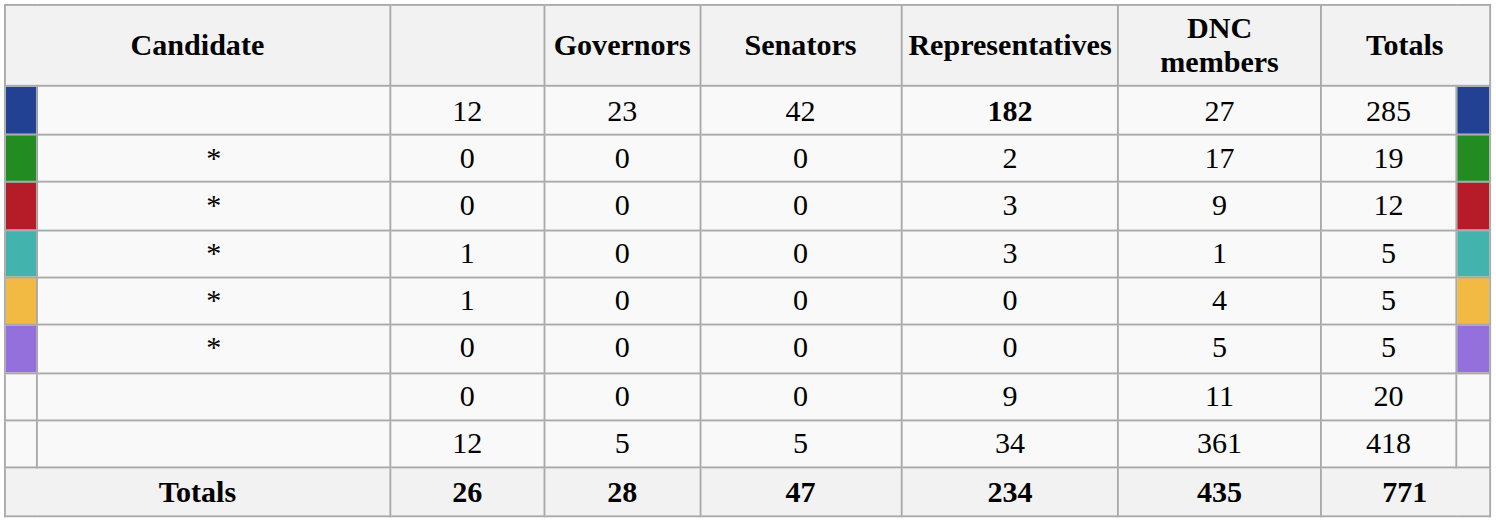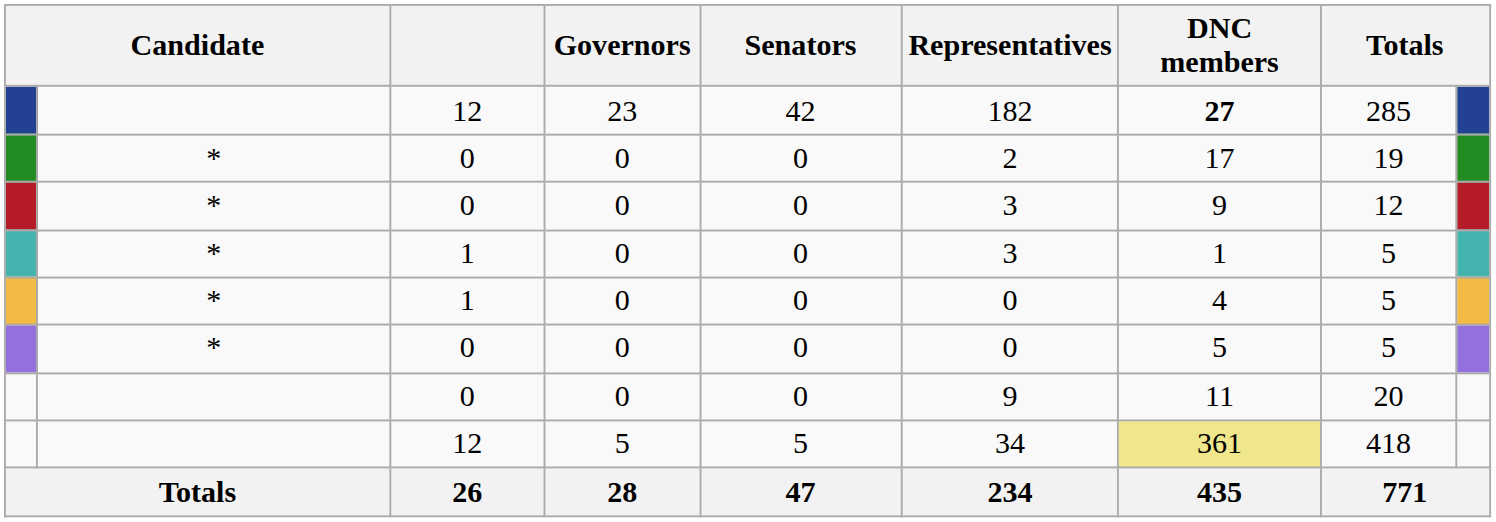(1010, 109) bold -> (1010, 109) normal
(1220, 109) normal -> (1220, 109) bold
(1220, 443) no background -> (1220, 443) khaki background
